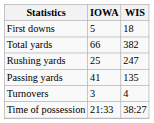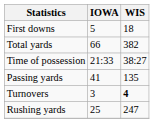rows swapped: (36, 61) <-> (46, 110)
(126, 93) normal -> (126, 93) bold
